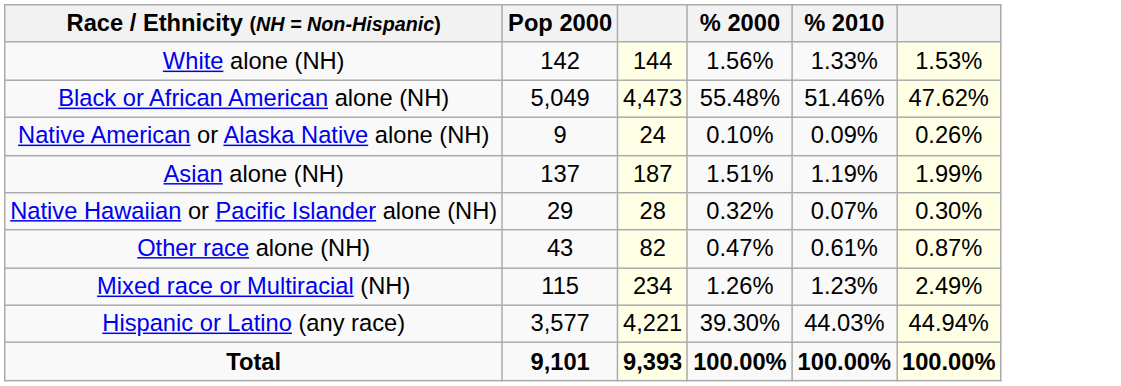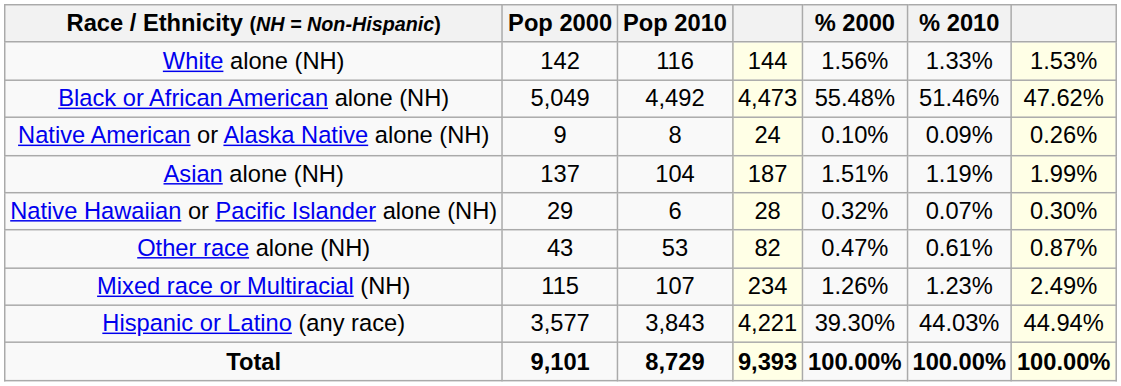+ column: (675, 23)
